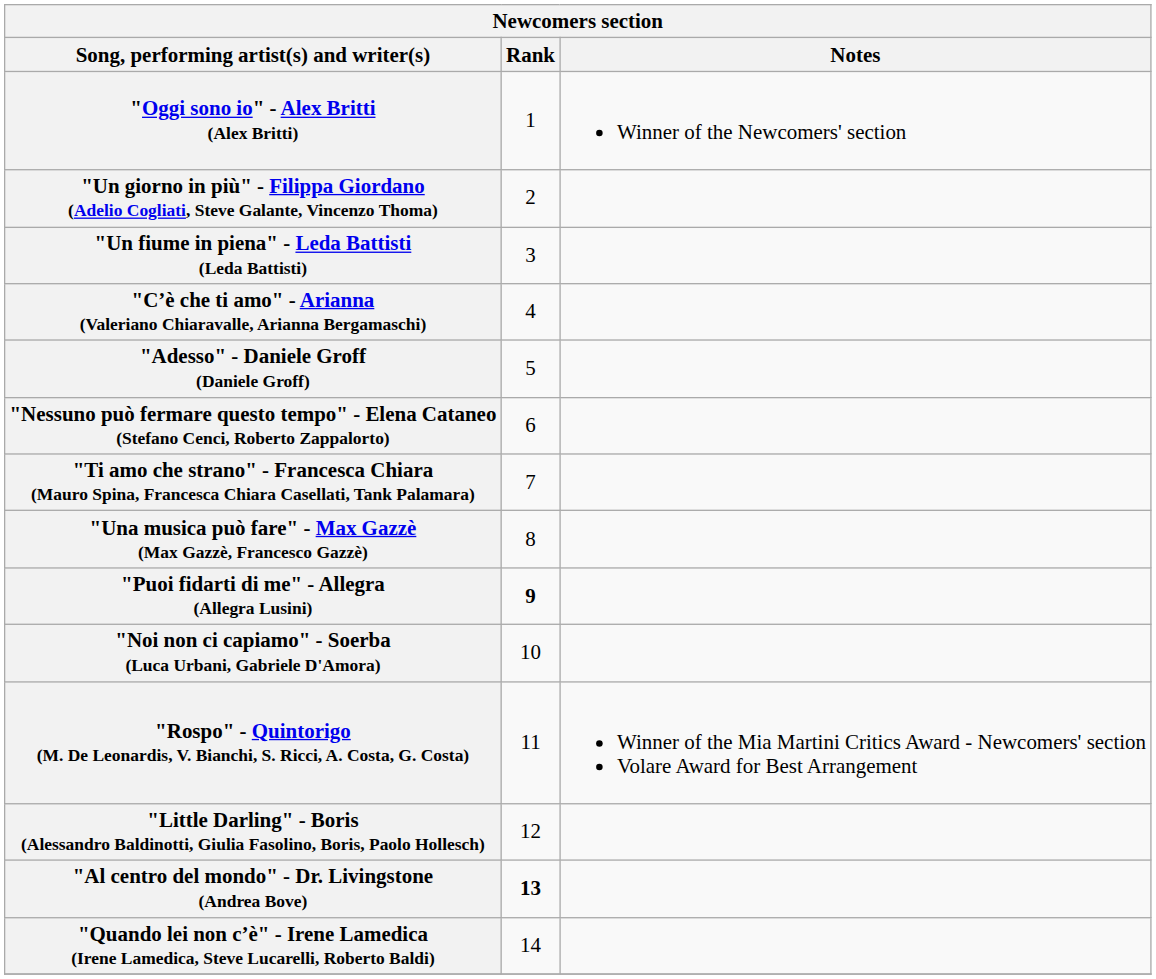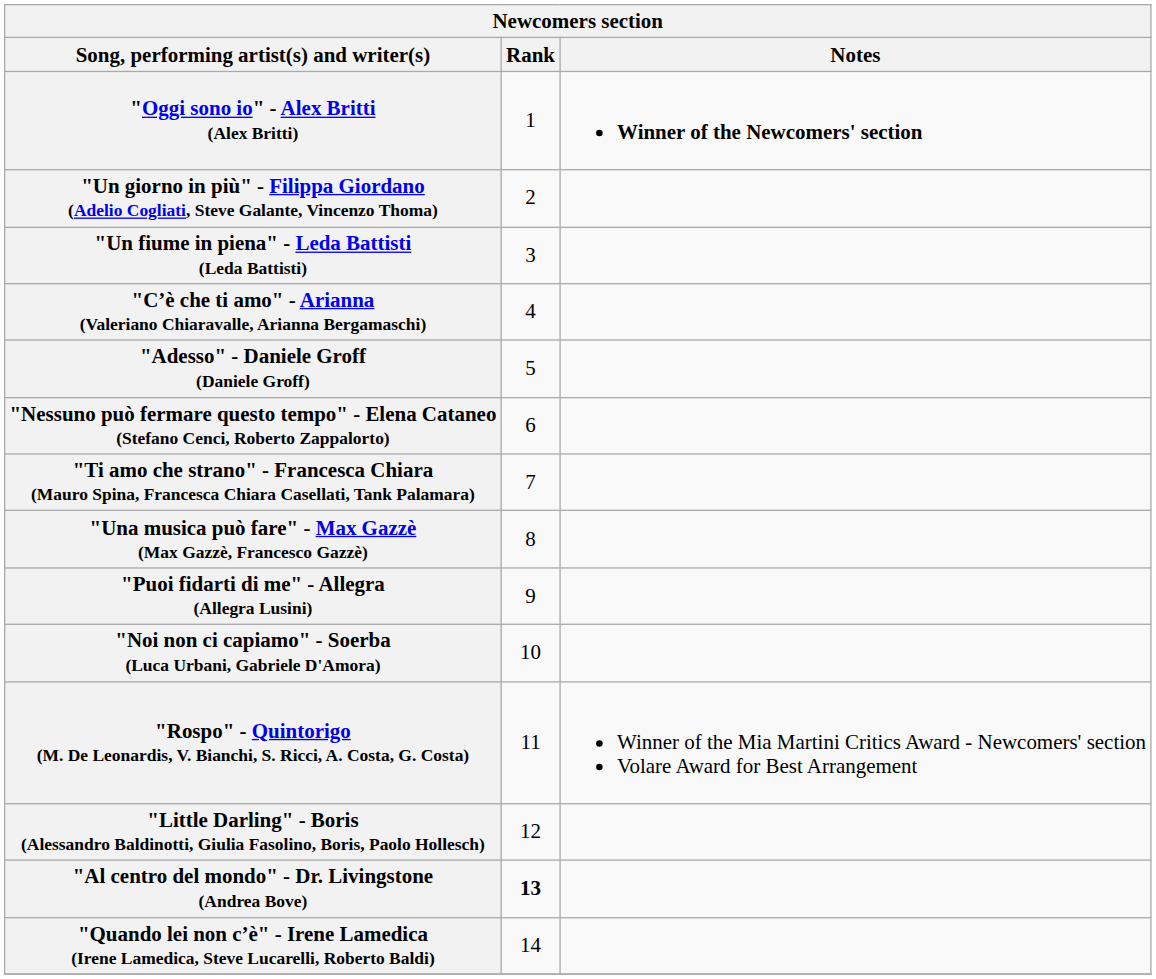(855, 132) normal -> (855, 132) bold
(531, 595) bold -> (531, 595) normal
